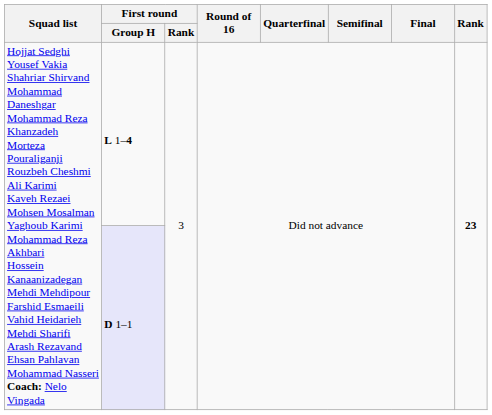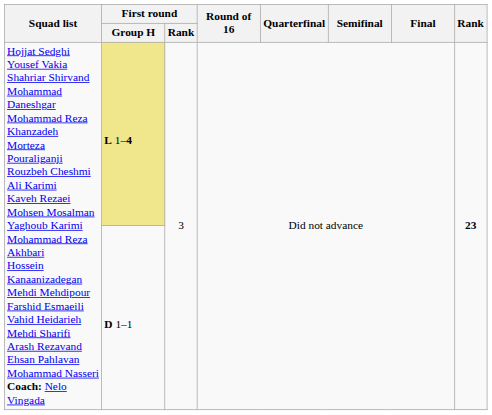(118, 141) no background -> (118, 141) khaki background
(118, 325) lavender background -> (118, 325) no background
